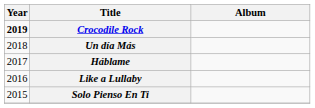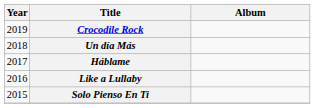(17, 29) bold -> (17, 29) normal
